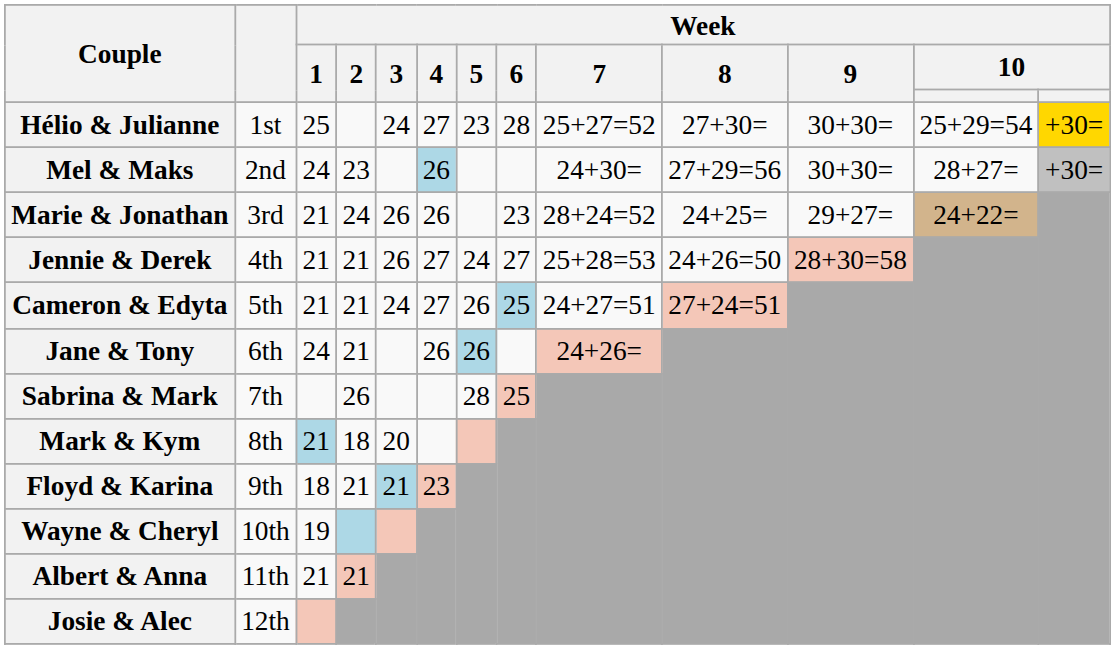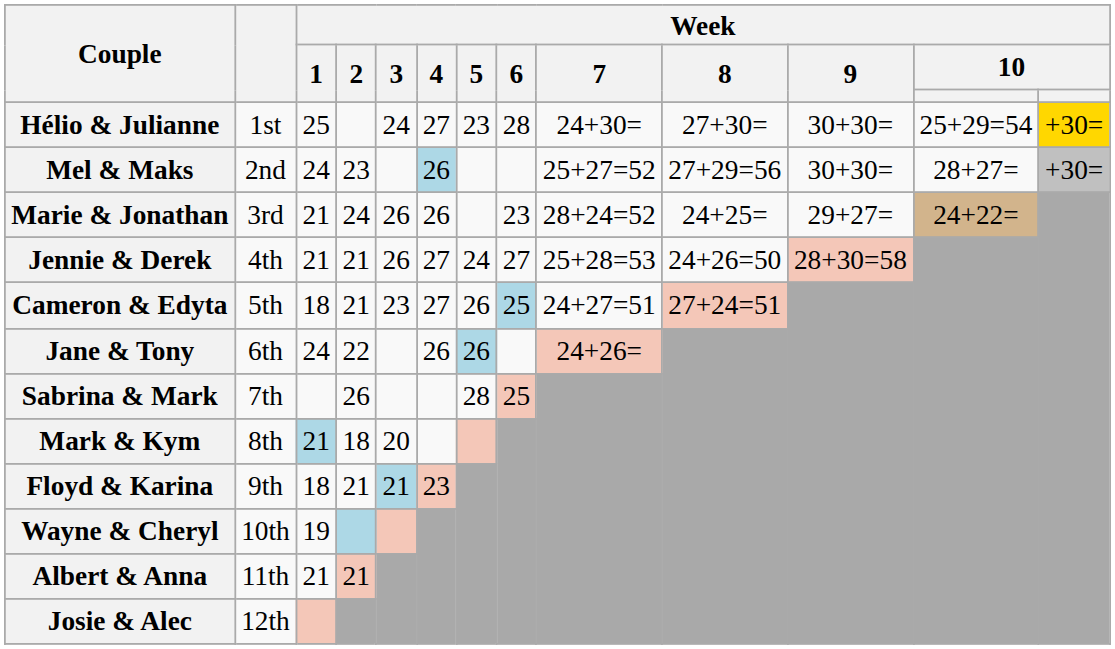(599, 124) 25+27=52 -> (599, 124) 24+30=
(599, 169) 24+30= -> (599, 169) 25+27=52
(316, 305) 21 -> (316, 305) 18
(396, 305) 24 -> (396, 305) 23
(356, 350) 21 -> (356, 350) 22
